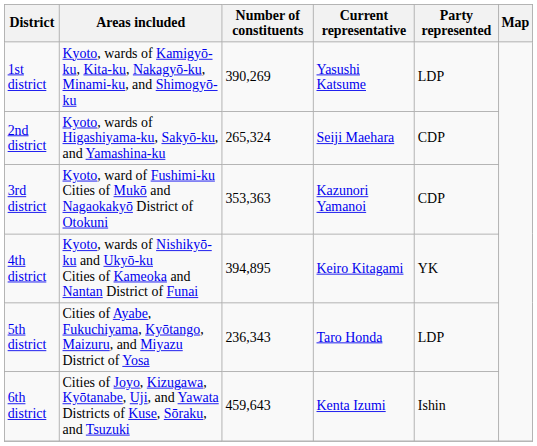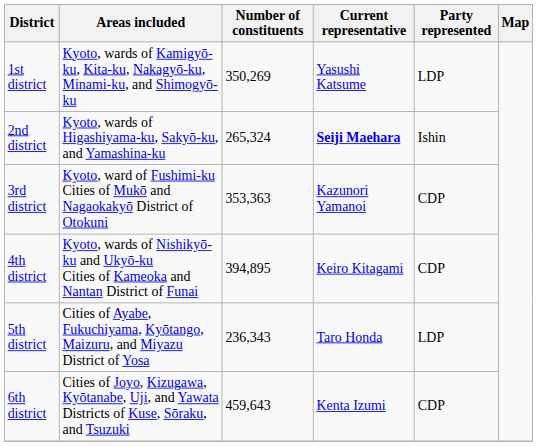(248, 76) 390,269 -> (248, 76) 350,269
(355, 137) normal -> (358, 137) bold
(431, 137) CDP -> (432, 137) Ishin
(428, 268) YK -> (431, 268) CDP
(432, 406) Ishin -> (431, 406) CDP
